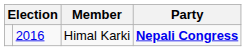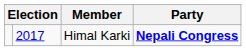(30, 35) 2016 -> (30, 35) 2017
